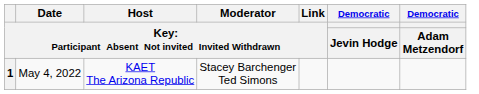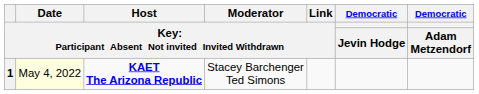(50, 73) no background -> (50, 73) lightyellow background
(140, 73) normal -> (144, 73) bold
